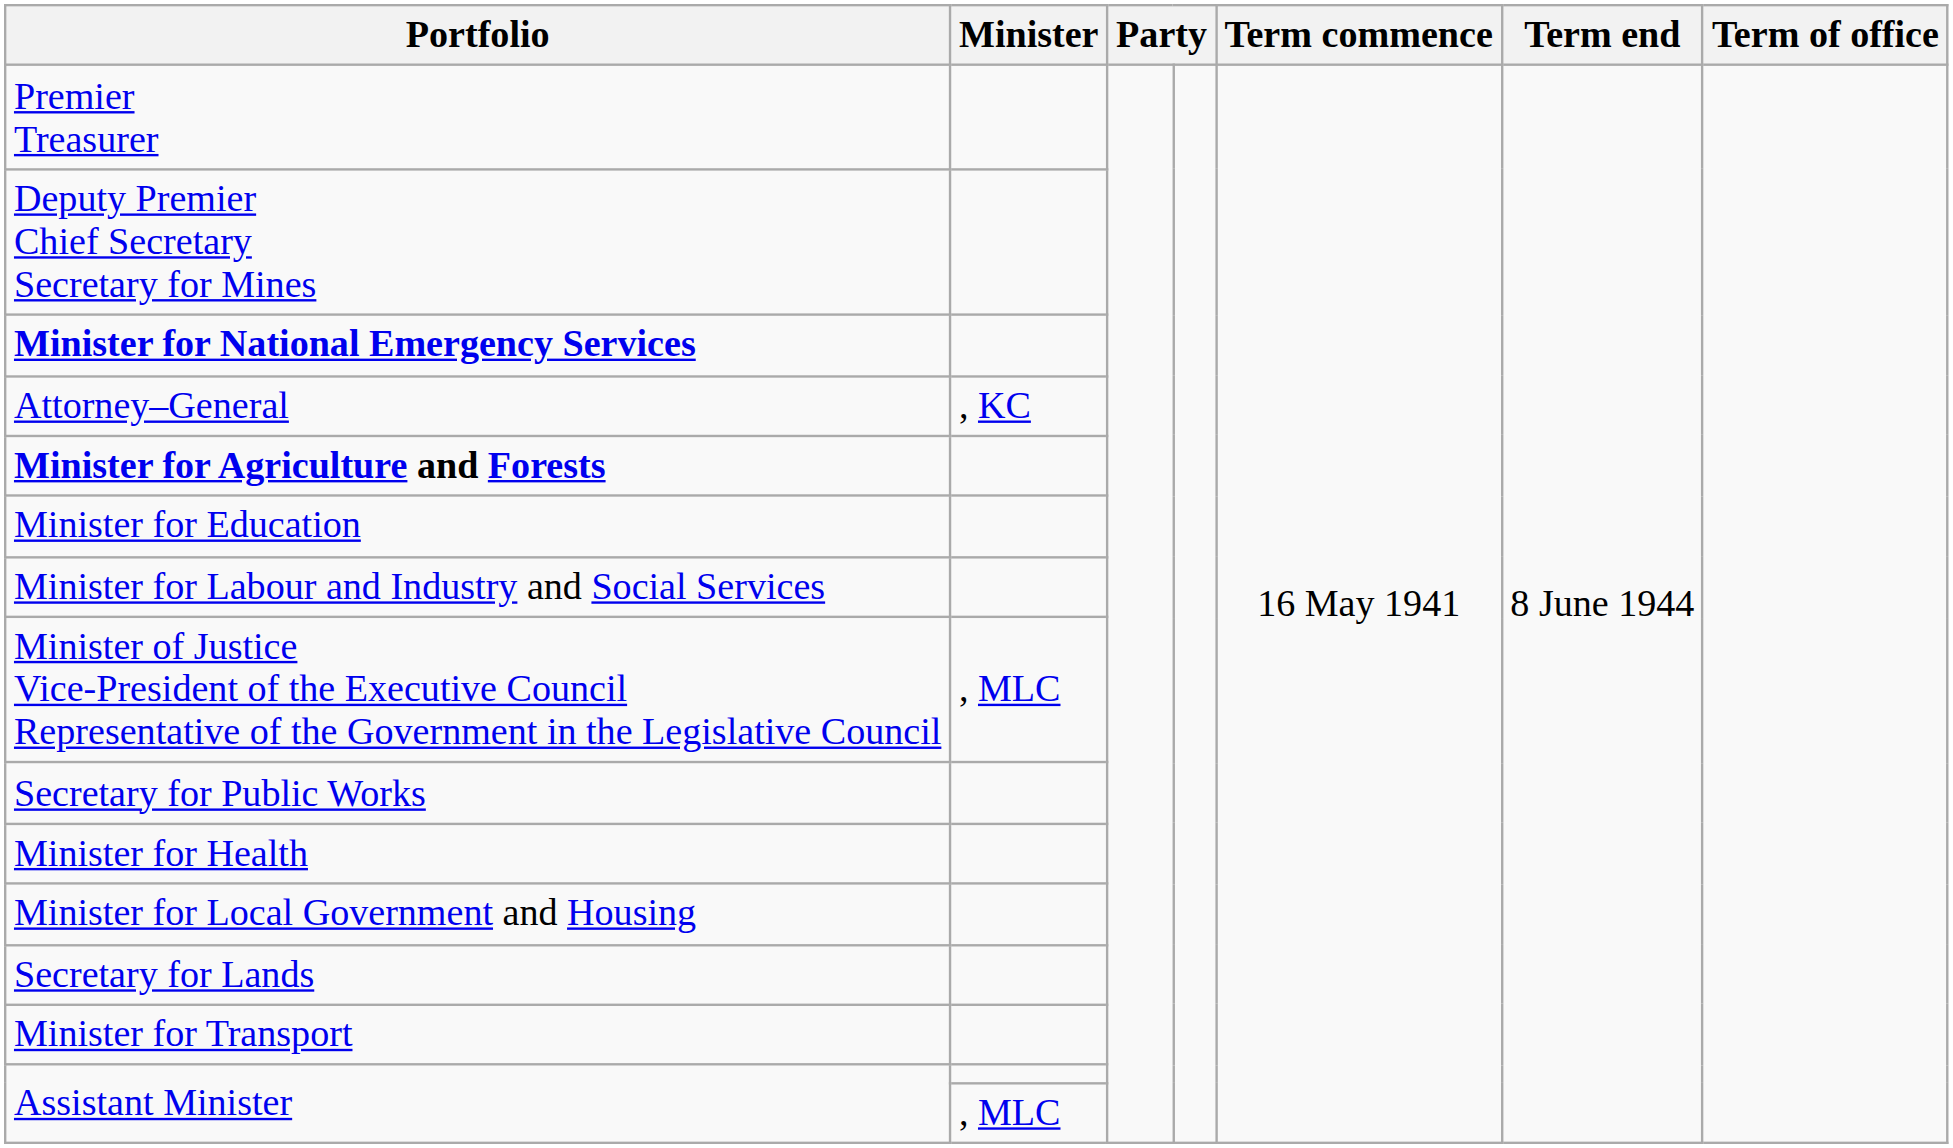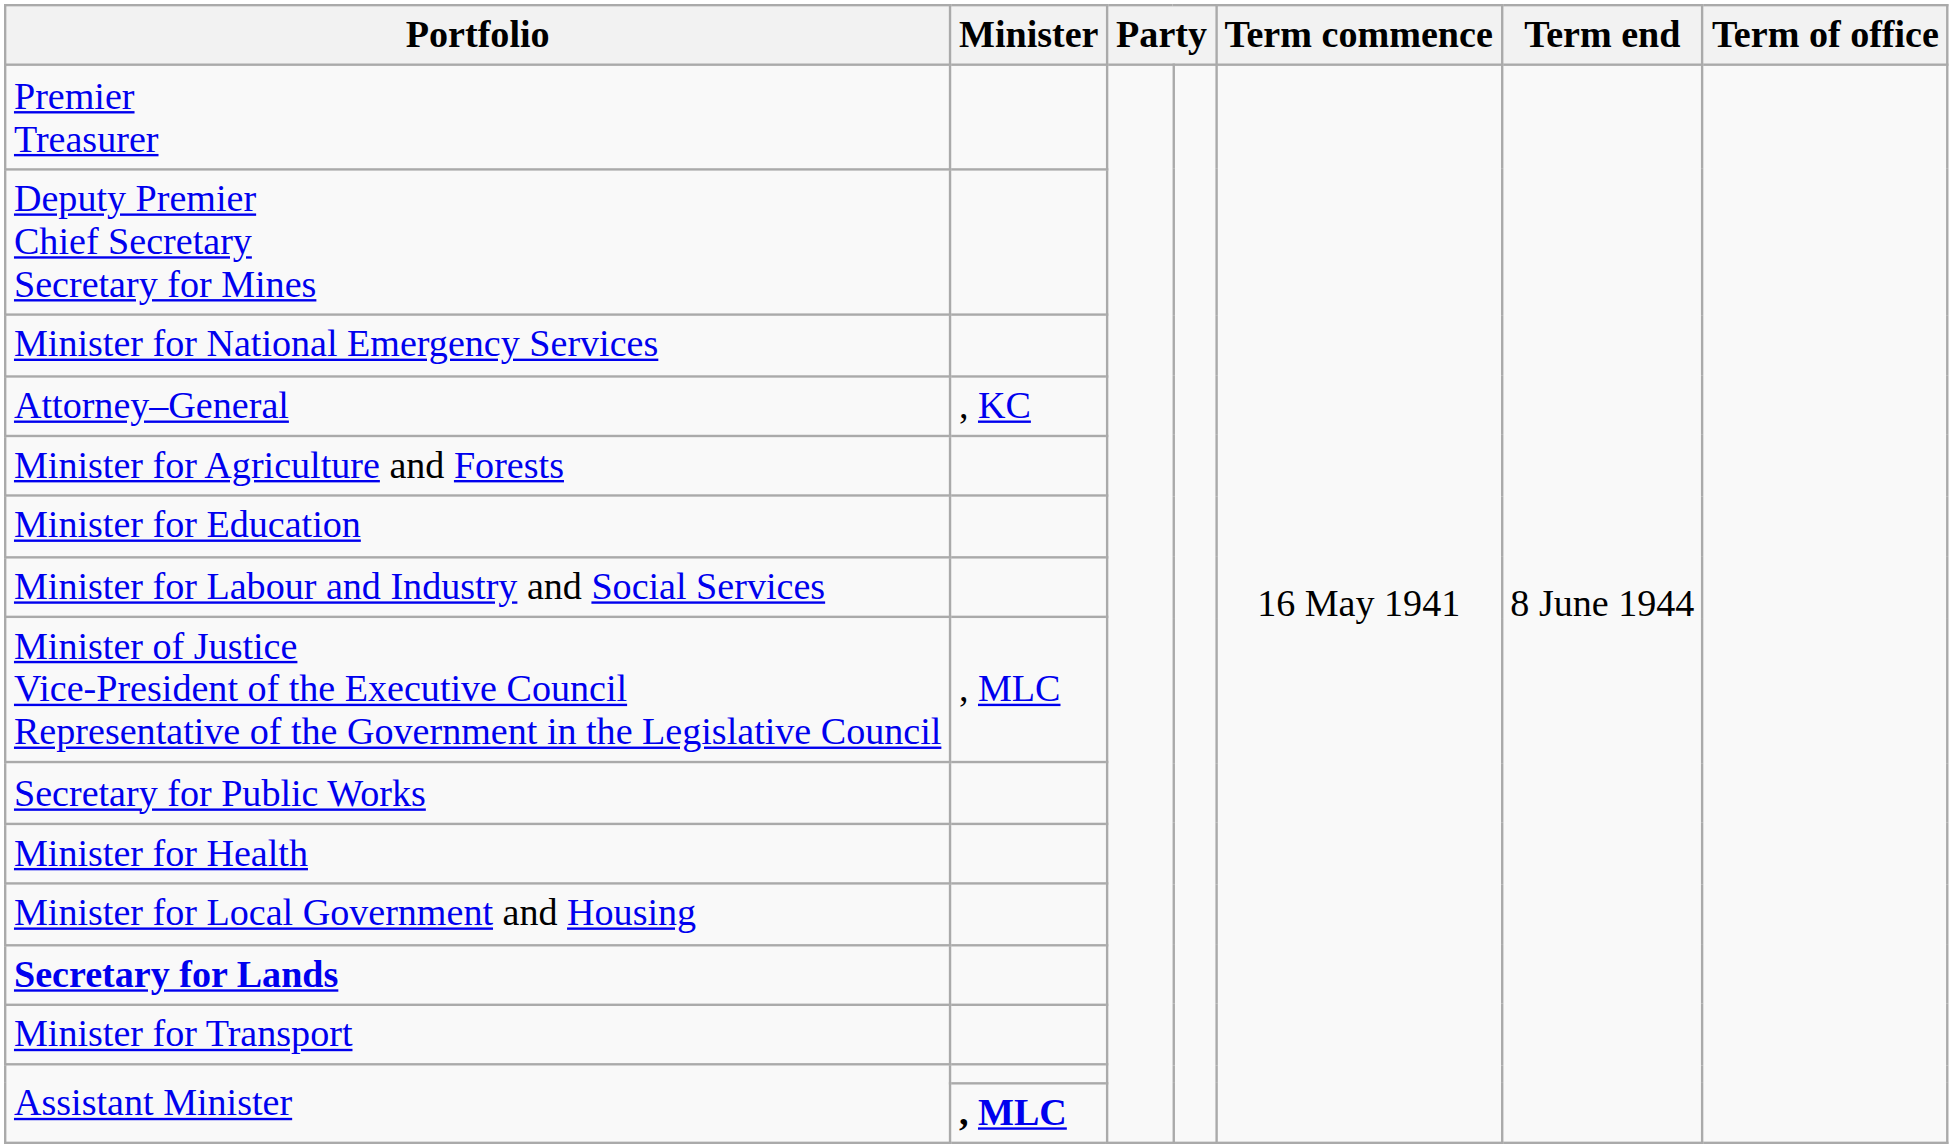(355, 344) bold -> (336, 344) normal
(310, 465) bold -> (289, 465) normal
(164, 973) normal -> (176, 973) bold
(1010, 1111) normal -> (1013, 1111) bold
